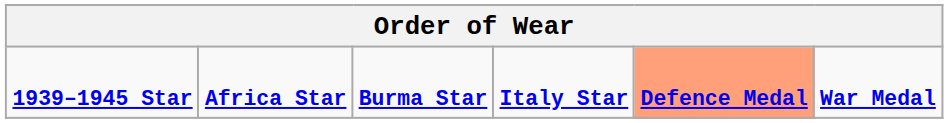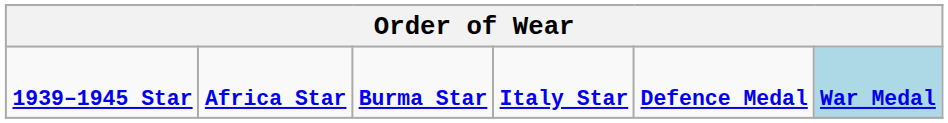(724, 98) lightsalmon background -> (724, 98) no background
(878, 98) no background -> (878, 98) lightblue background
